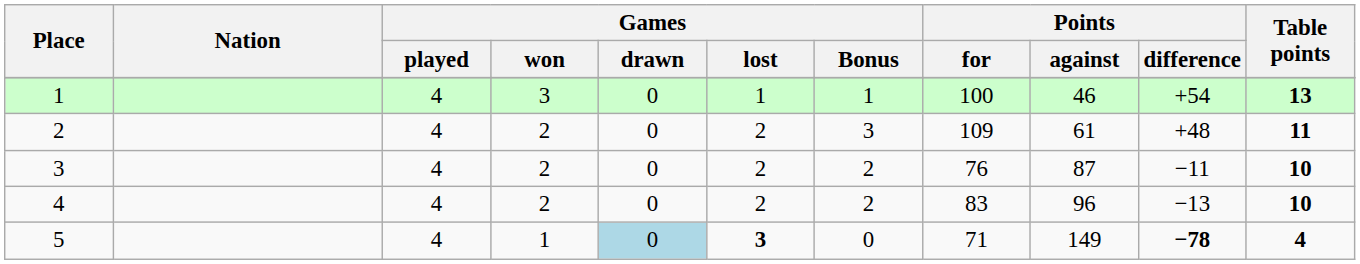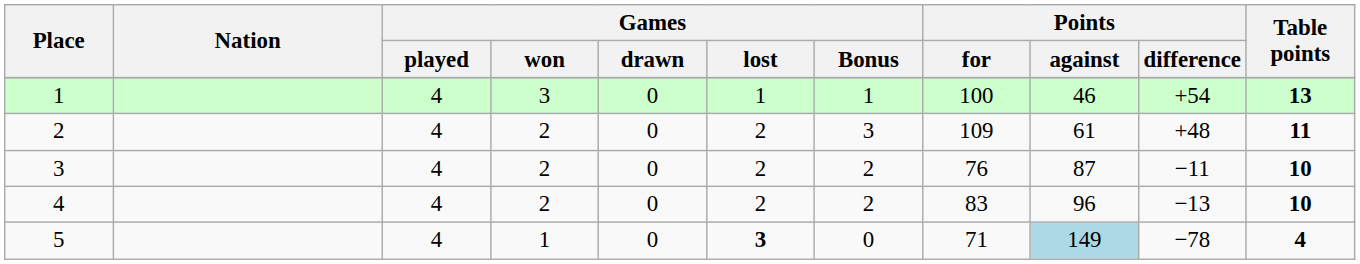(653, 240) lightblue background -> (653, 240) no background
(1084, 240) no background -> (1084, 240) lightblue background
(1192, 240) bold -> (1192, 240) normal
